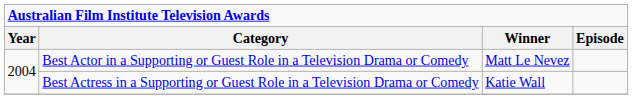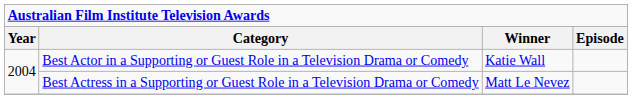(527, 60) Matt Le Nevez -> (515, 60) Katie Wall
(515, 82) Katie Wall -> (527, 82) Matt Le Nevez
